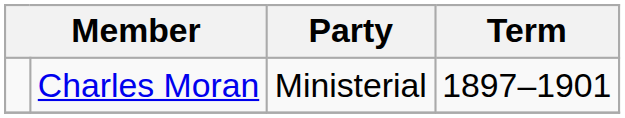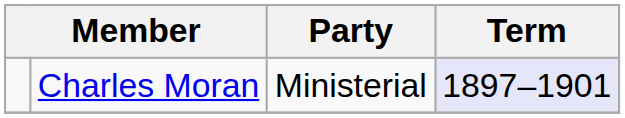(527, 84) no background -> (527, 84) lavender background
